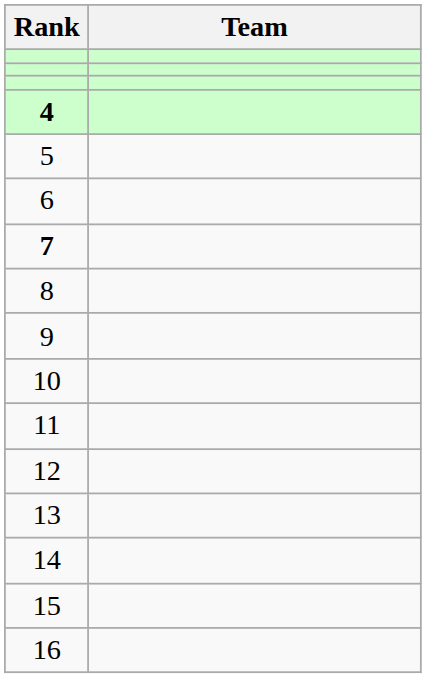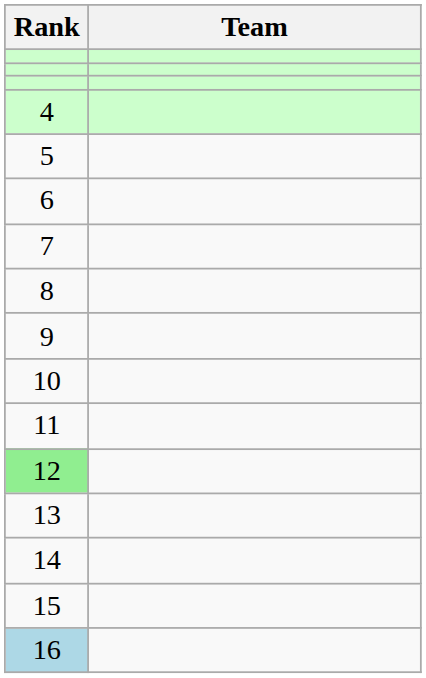(47, 111) bold -> (47, 111) normal
(47, 245) bold -> (47, 245) normal
(47, 470) no background -> (47, 470) lightgreen background
(47, 649) no background -> (47, 649) lightblue background
